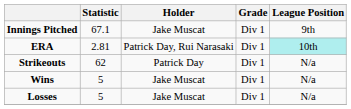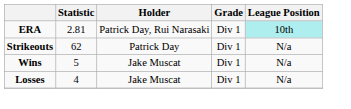- row: (42, 29)
(101, 96) 5 -> (76, 79) 4
